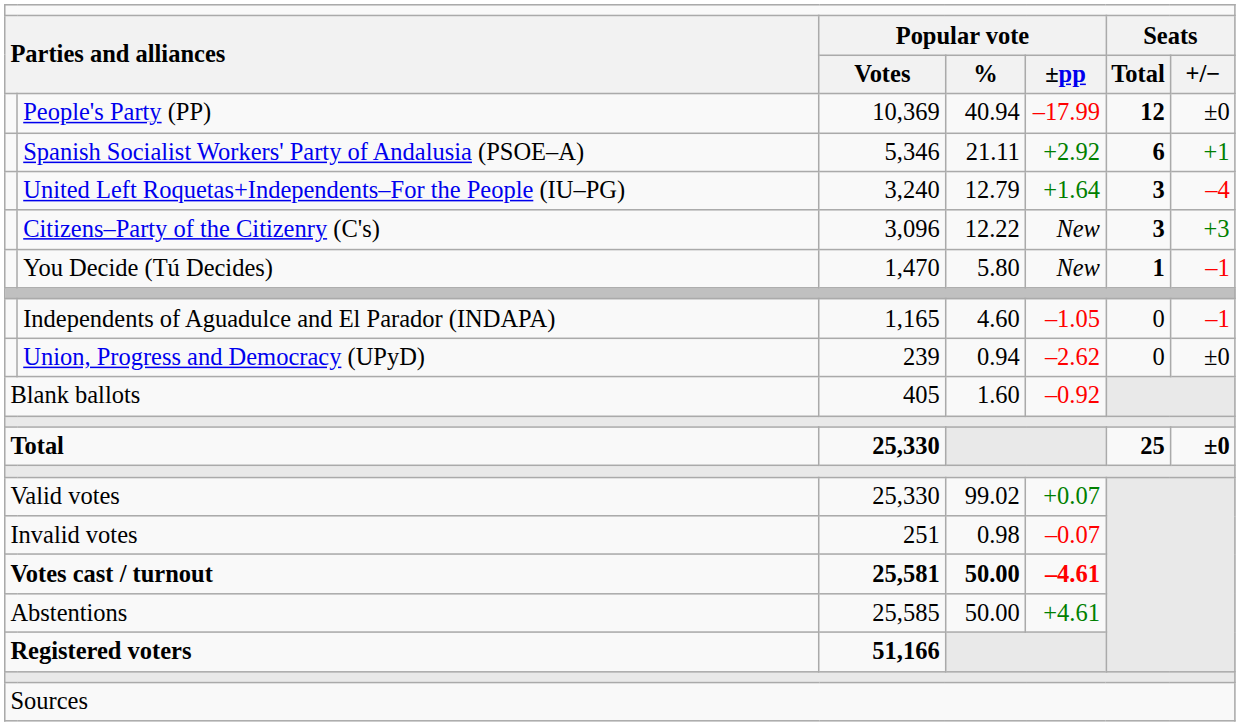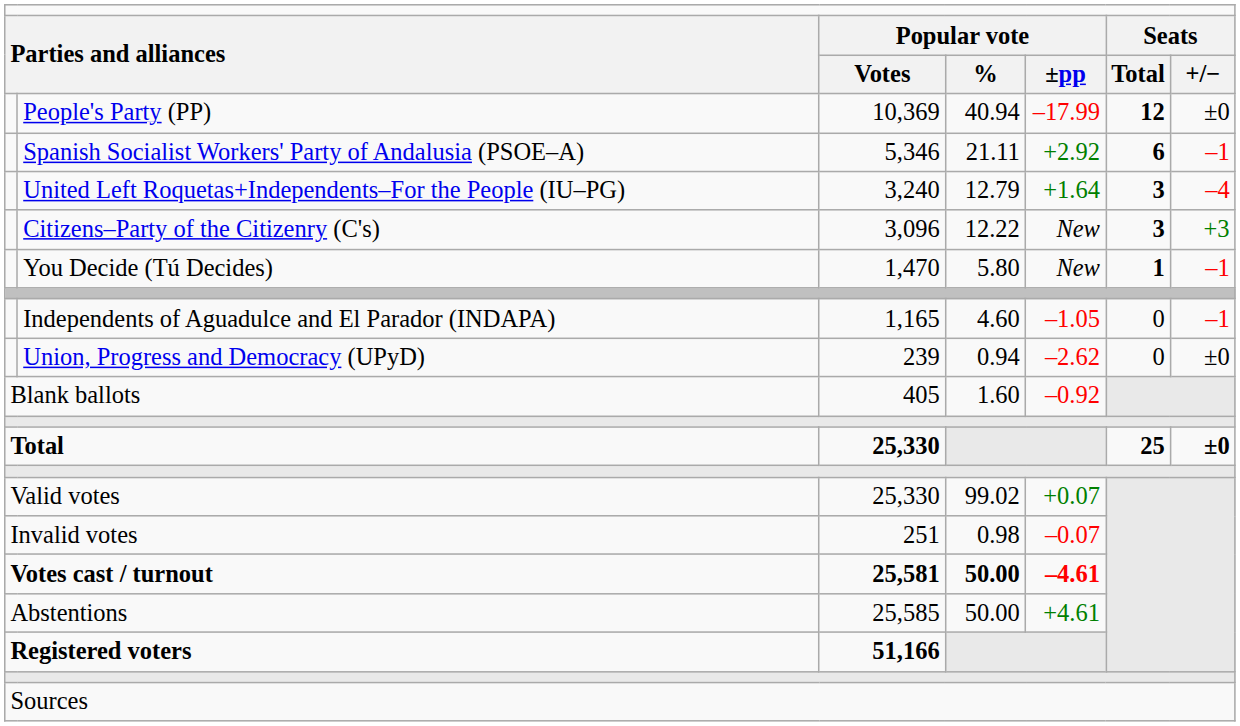(1217, 151) +1 -> (1217, 151) –1
